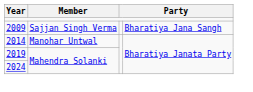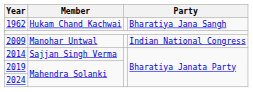+ row: (16, 24)
(73, 28) Sajjan Singh Verma -> (63, 41) Manohar Untwal
(173, 28) Bharatiya Jana Sangh -> (188, 41) Indian National Congress
(63, 41) Manohar Untwal -> (73, 54) Sajjan Singh Verma
